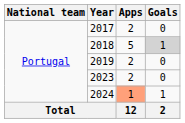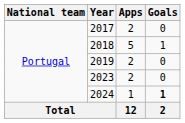(163, 45) lightgrey background -> (163, 45) no background
(131, 94) lightsalmon background -> (131, 94) no background
(163, 94) normal -> (163, 94) bold
